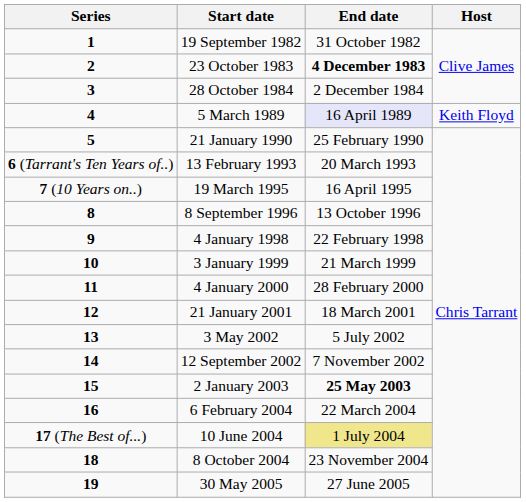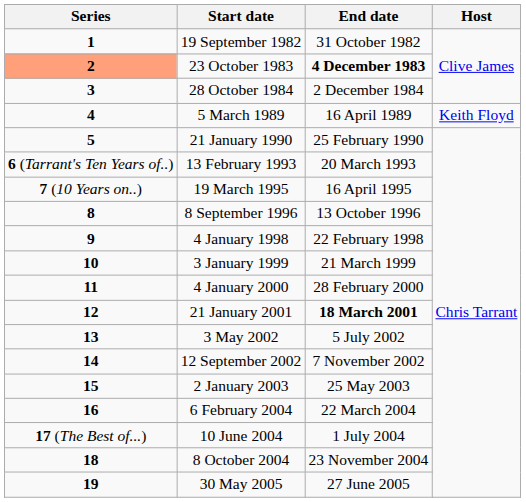(91, 66) no background -> (91, 66) lightsalmon background
(368, 115) lavender background -> (368, 115) no background
(368, 312) normal -> (368, 312) bold
(368, 386) bold -> (368, 386) normal
(368, 435) khaki background -> (368, 435) no background
